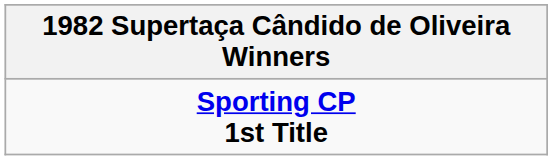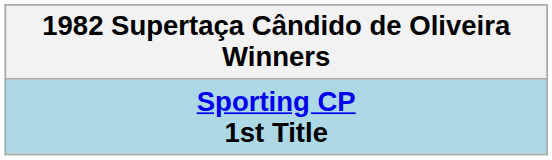(276, 116) no background -> (276, 116) lightblue background
